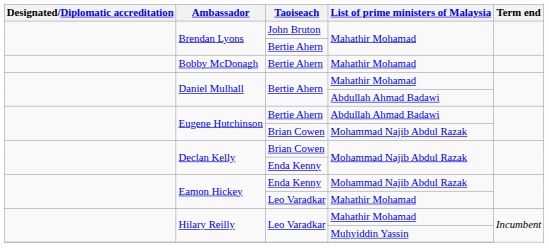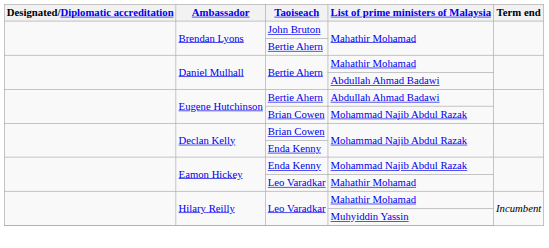- row: (218, 64)
